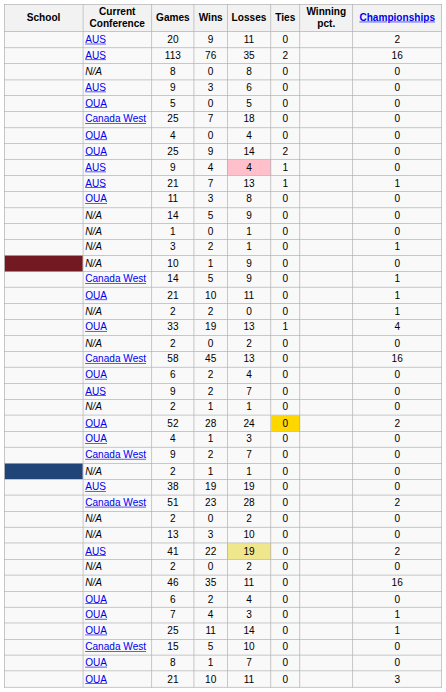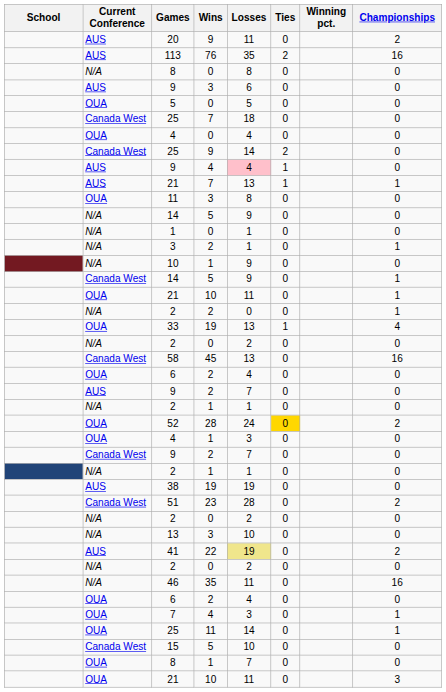(96, 151) OUA -> (116, 151) Canada West
